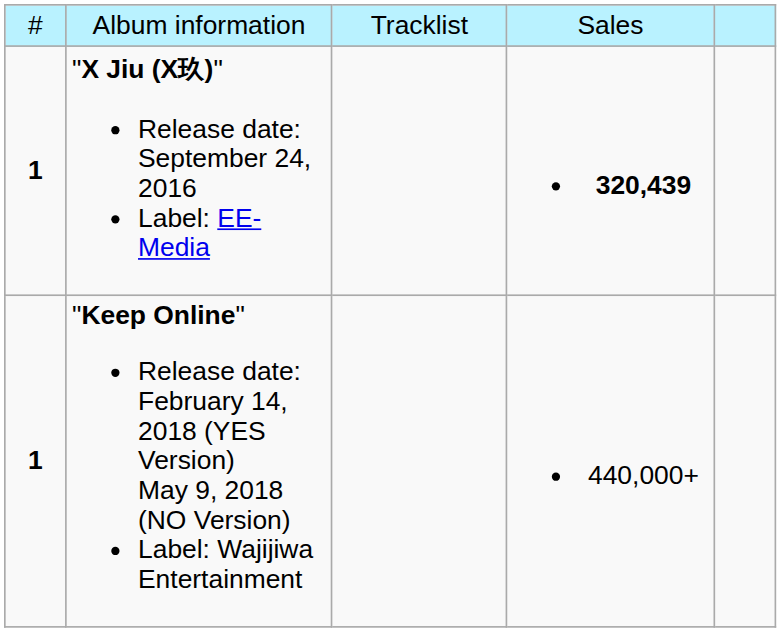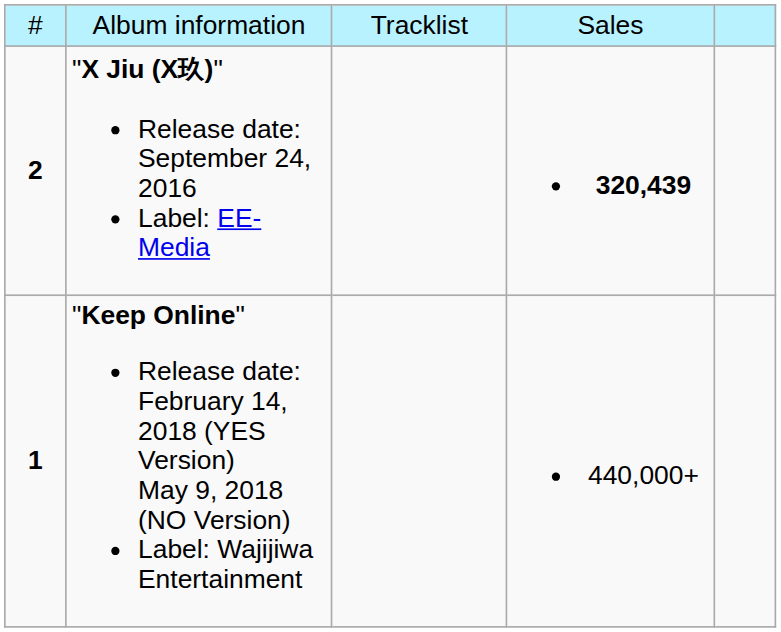(35, 170) 1 -> (35, 170) 2
